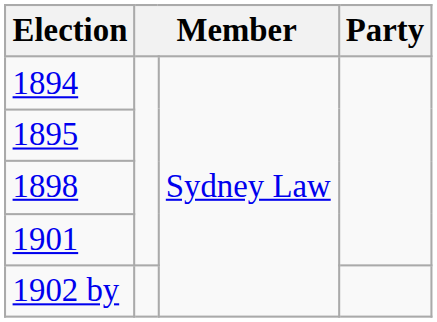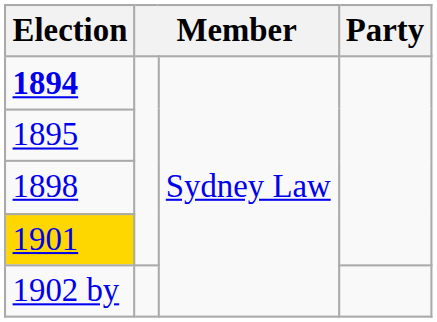(45, 82) normal -> (45, 82) bold
(45, 238) no background -> (45, 238) gold background
